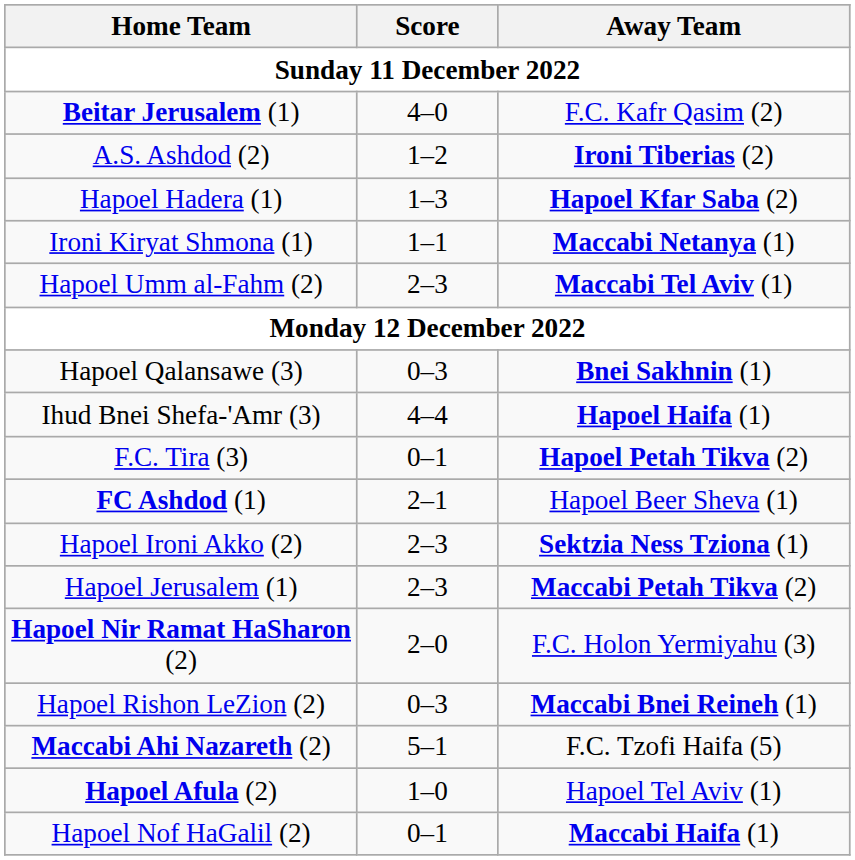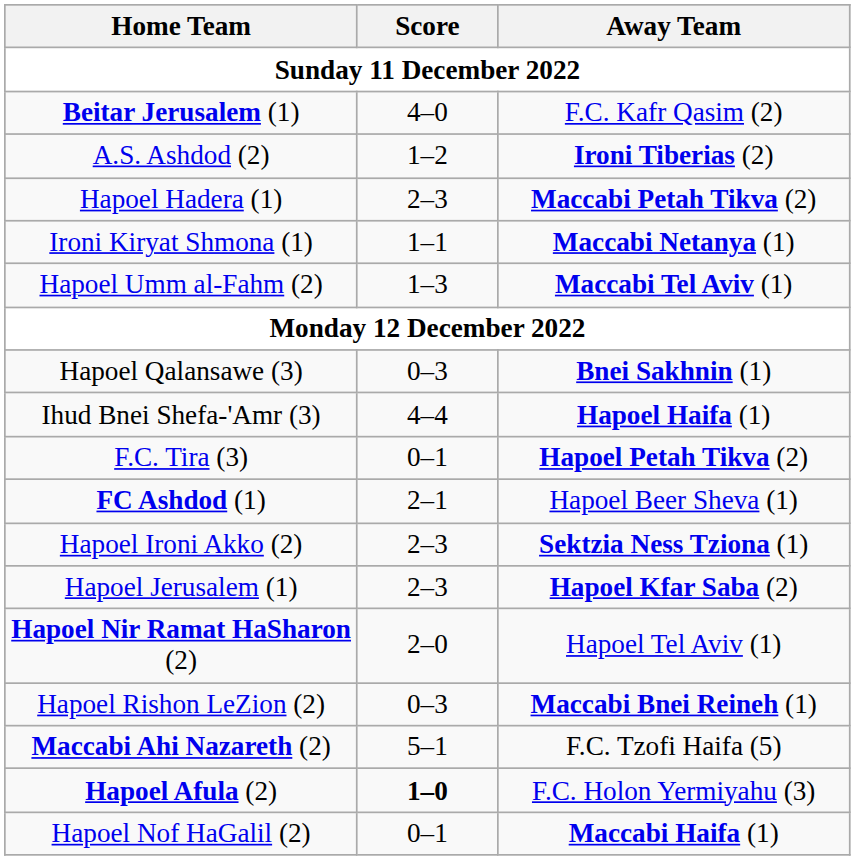(427, 198) 1–3 -> (427, 198) 2–3
(674, 198) Hapoel Kfar Saba (2) -> (674, 198) Maccabi Petah Tikva (2)
(427, 284) 2–3 -> (427, 284) 1–3
(674, 586) Maccabi Petah Tikva (2) -> (674, 586) Hapoel Kfar Saba (2)
(674, 645) F.C. Holon Yermiyahu (3) -> (674, 645) Hapoel Tel Aviv (1)
(427, 790) normal -> (427, 790) bold
(674, 790) Hapoel Tel Aviv (1) -> (674, 790) F.C. Holon Yermiyahu (3)
